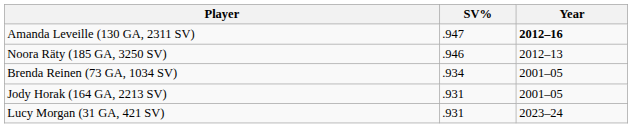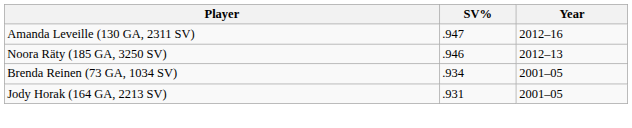(541, 34) bold -> (541, 34) normal
- row: (86, 113)
